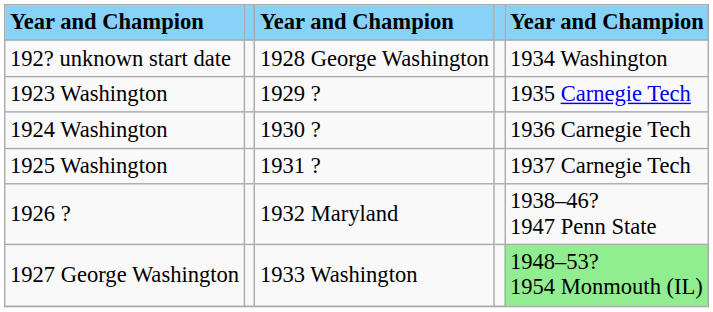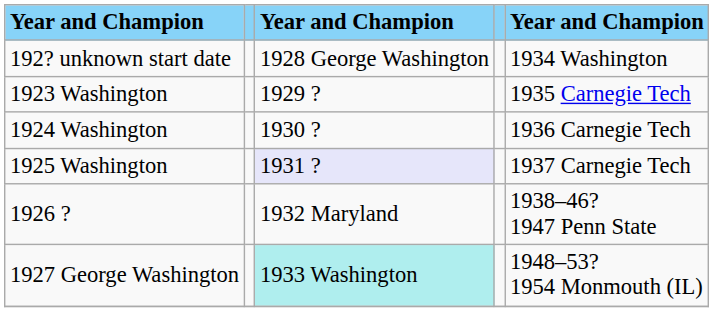(290, 165) no background -> (290, 165) lavender background
(339, 275) no background -> (339, 275) paleturquoise background
(606, 275) lightgreen background -> (606, 275) no background
